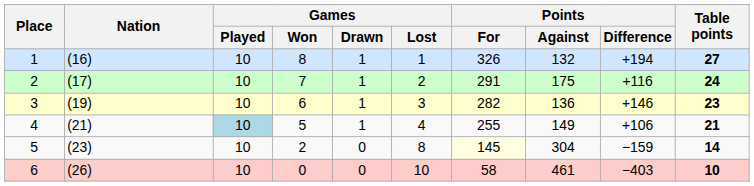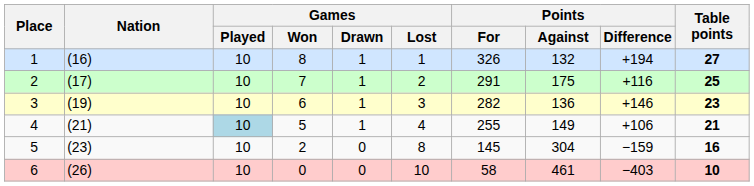(712, 81) 24 -> (712, 81) 25
(489, 147) lightyellow background -> (489, 147) no background
(712, 147) 14 -> (712, 147) 16
